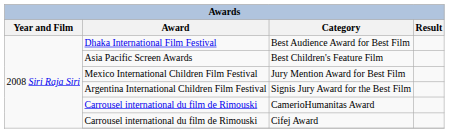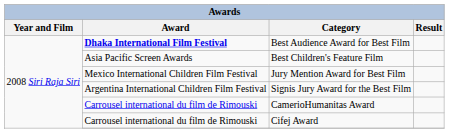(151, 43) normal -> (156, 43) bold
